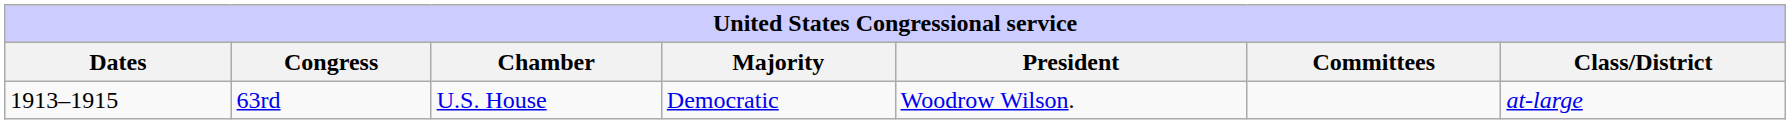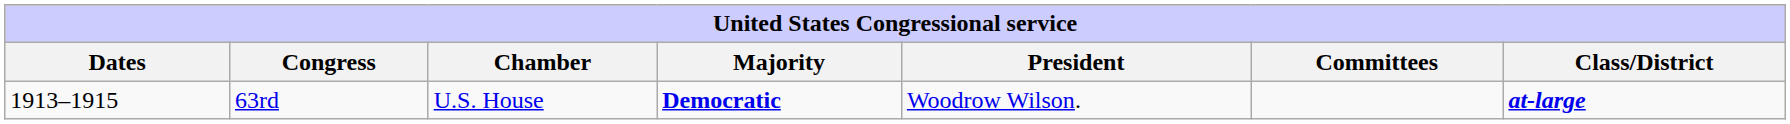(723, 99) normal -> (721, 99) bold
(1545, 99) normal -> (1547, 99) bold
